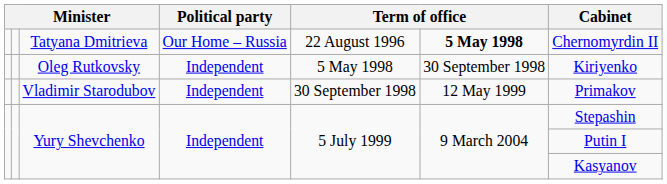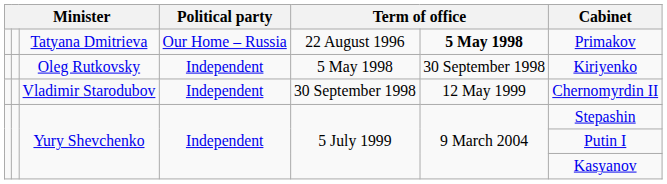(605, 41) Chernomyrdin II -> (605, 41) Primakov
(605, 91) Primakov -> (605, 91) Chernomyrdin II
